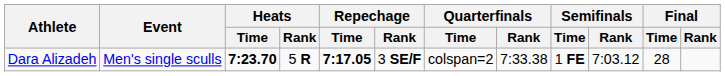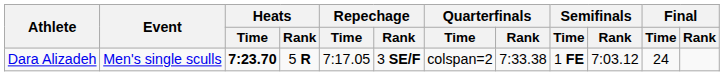(347, 60) bold -> (347, 60) normal
(662, 60) 28 -> (661, 60) 24
